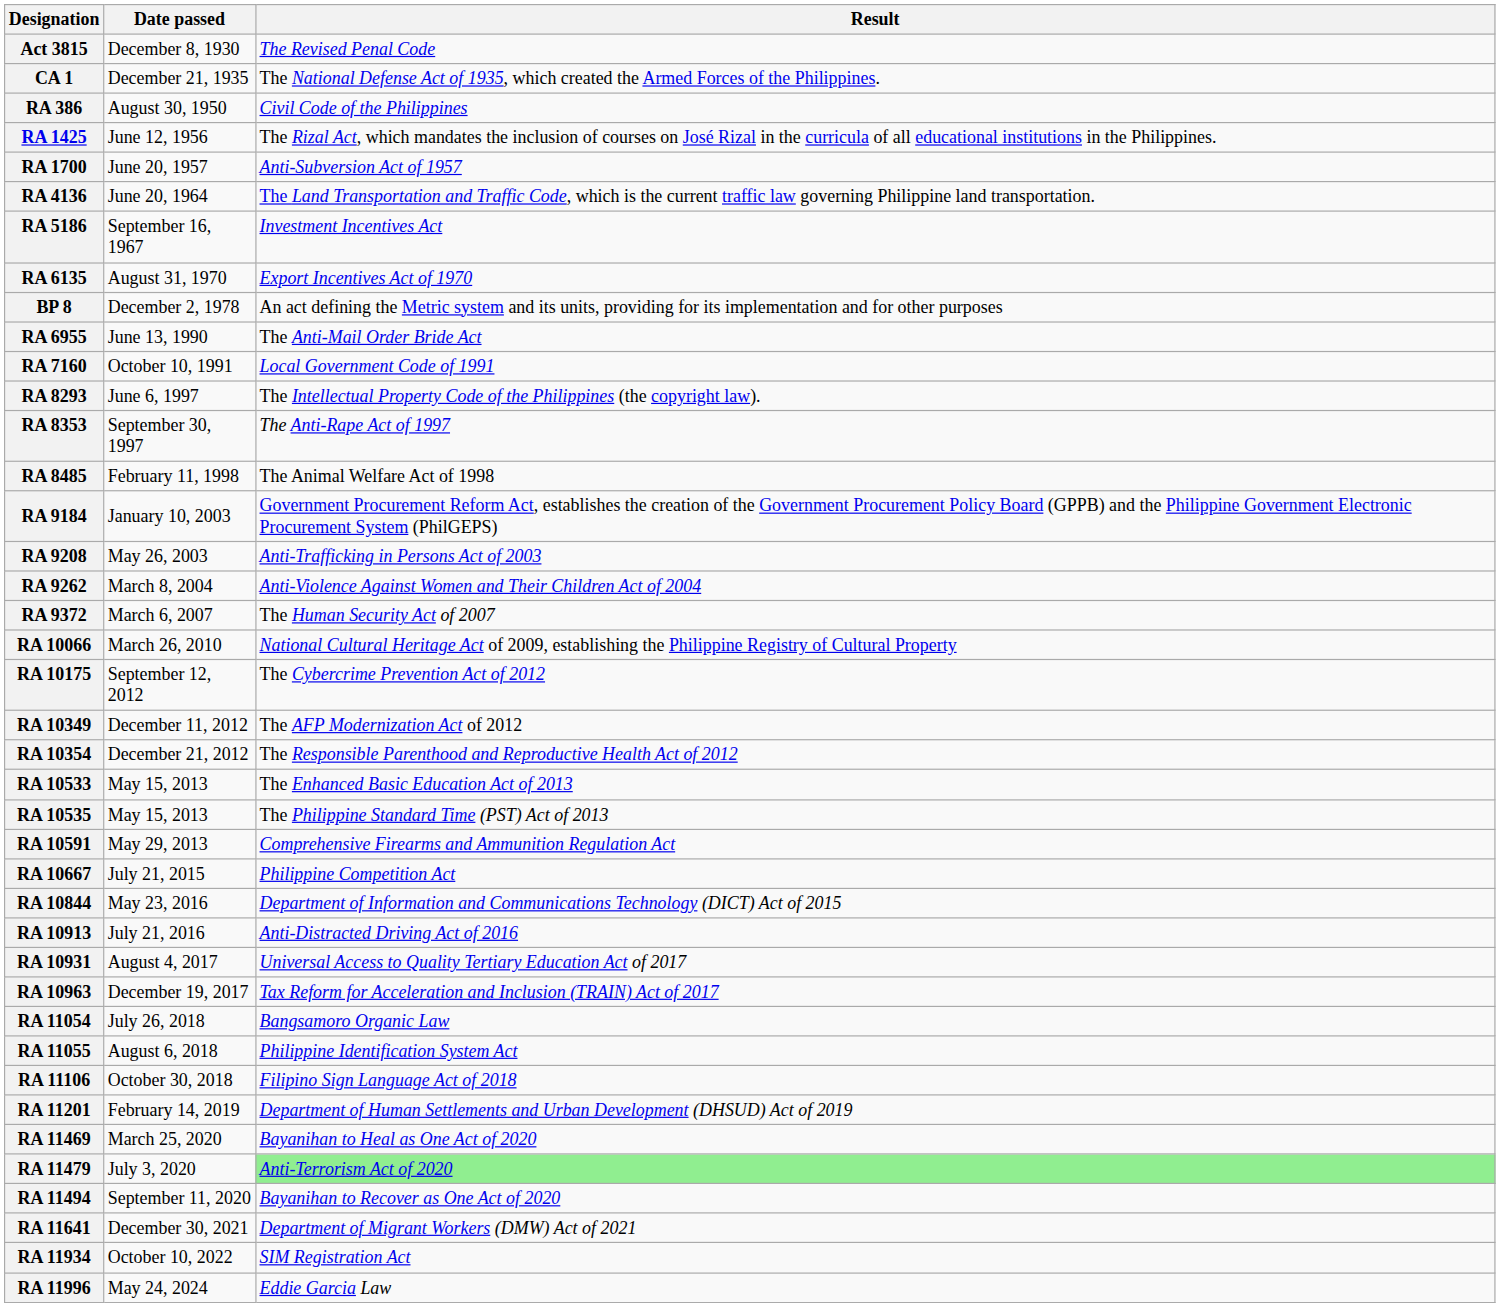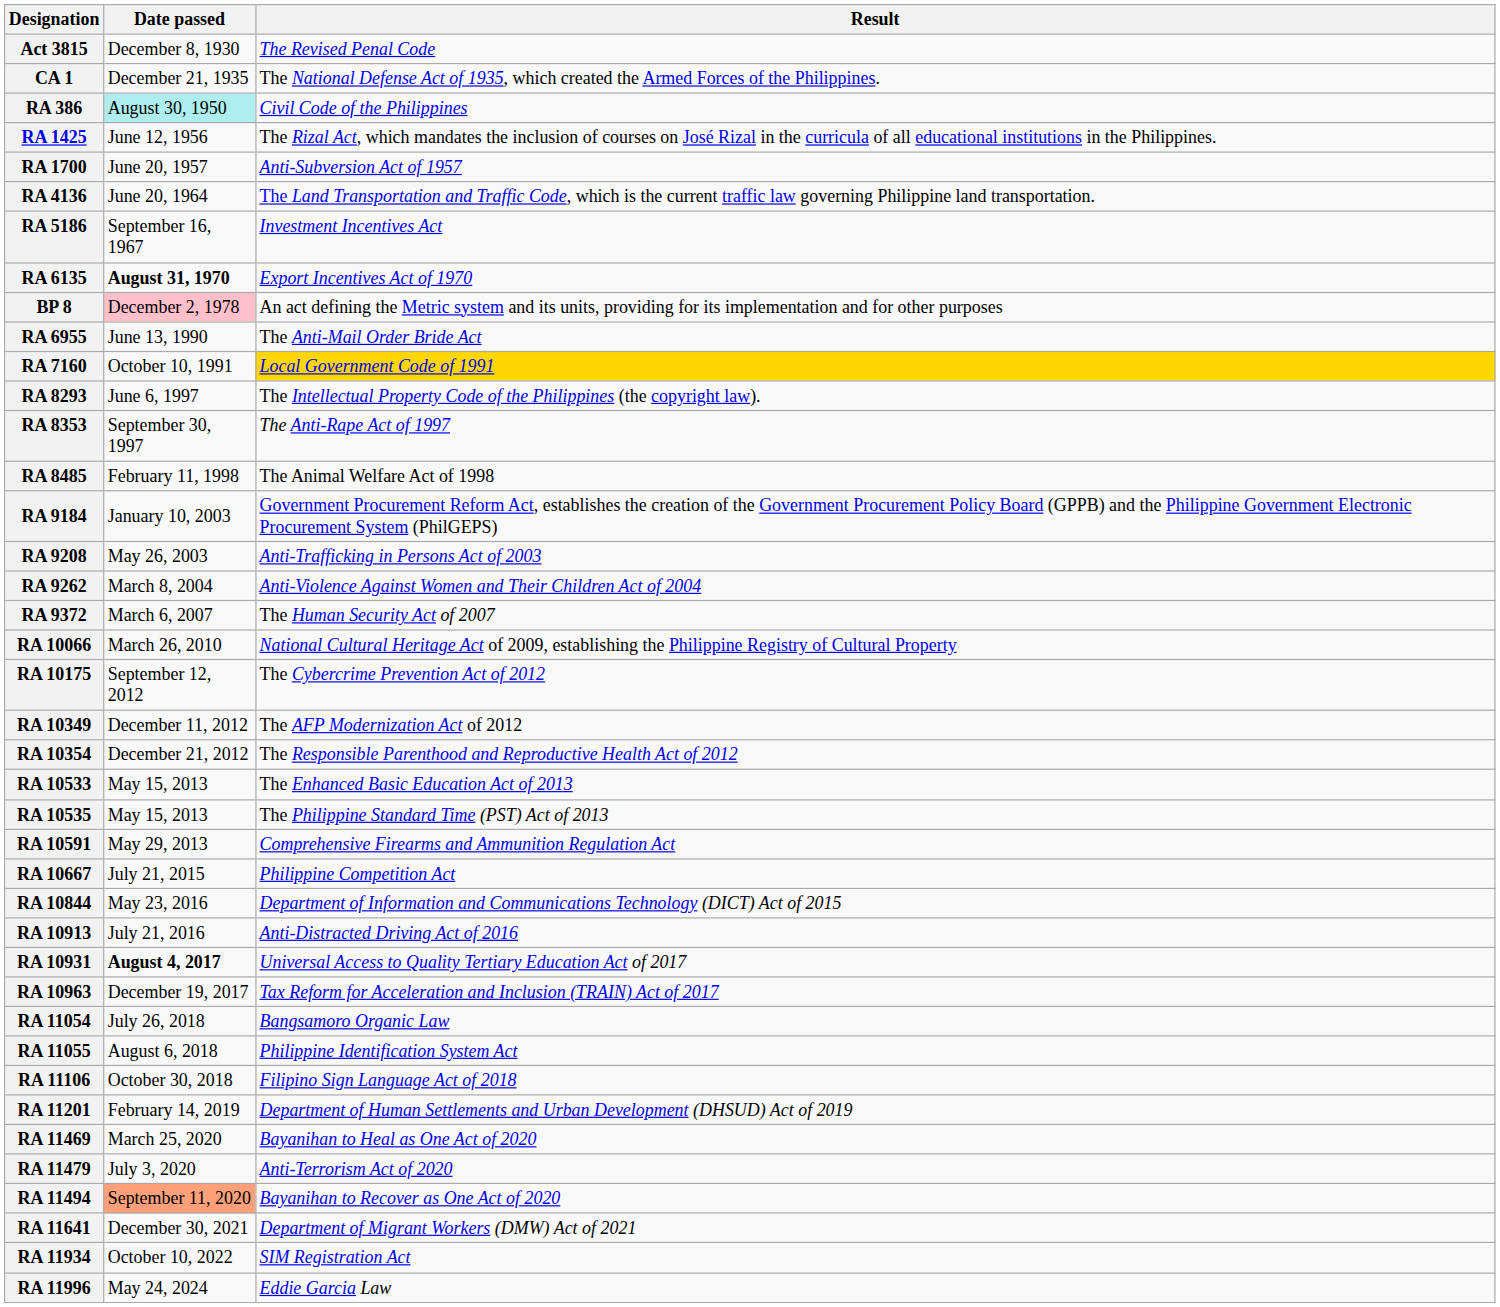(167, 108) no background -> (167, 108) paleturquoise background
(167, 277) normal -> (169, 277) bold
(174, 306) no background -> (174, 306) pink background
(377, 365) no background -> (377, 365) gold background
(163, 961) normal -> (164, 961) bold
(356, 1168) lightgreen background -> (356, 1168) no background
(179, 1198) no background -> (179, 1198) lightsalmon background
